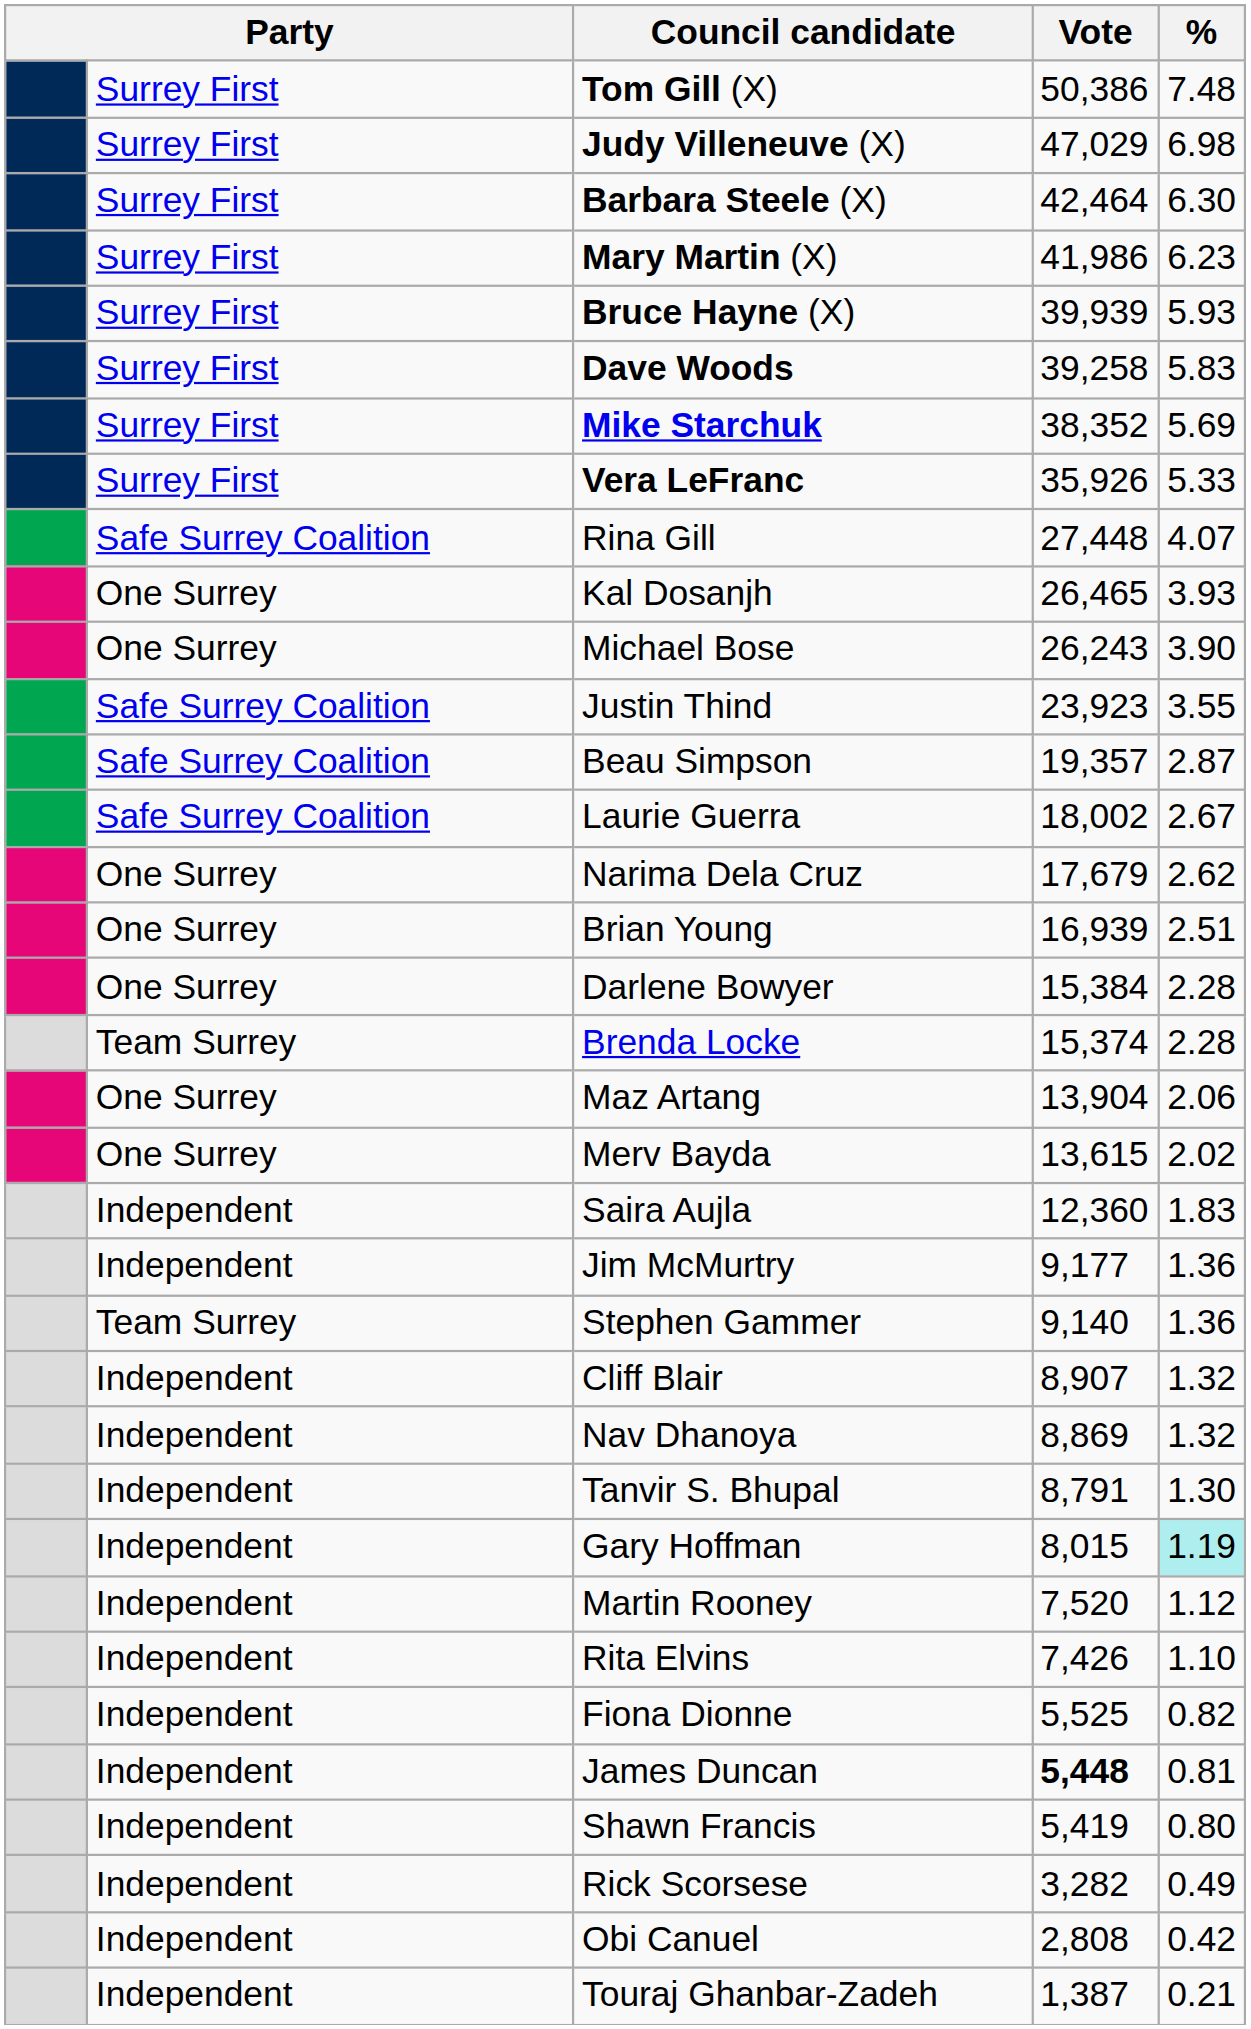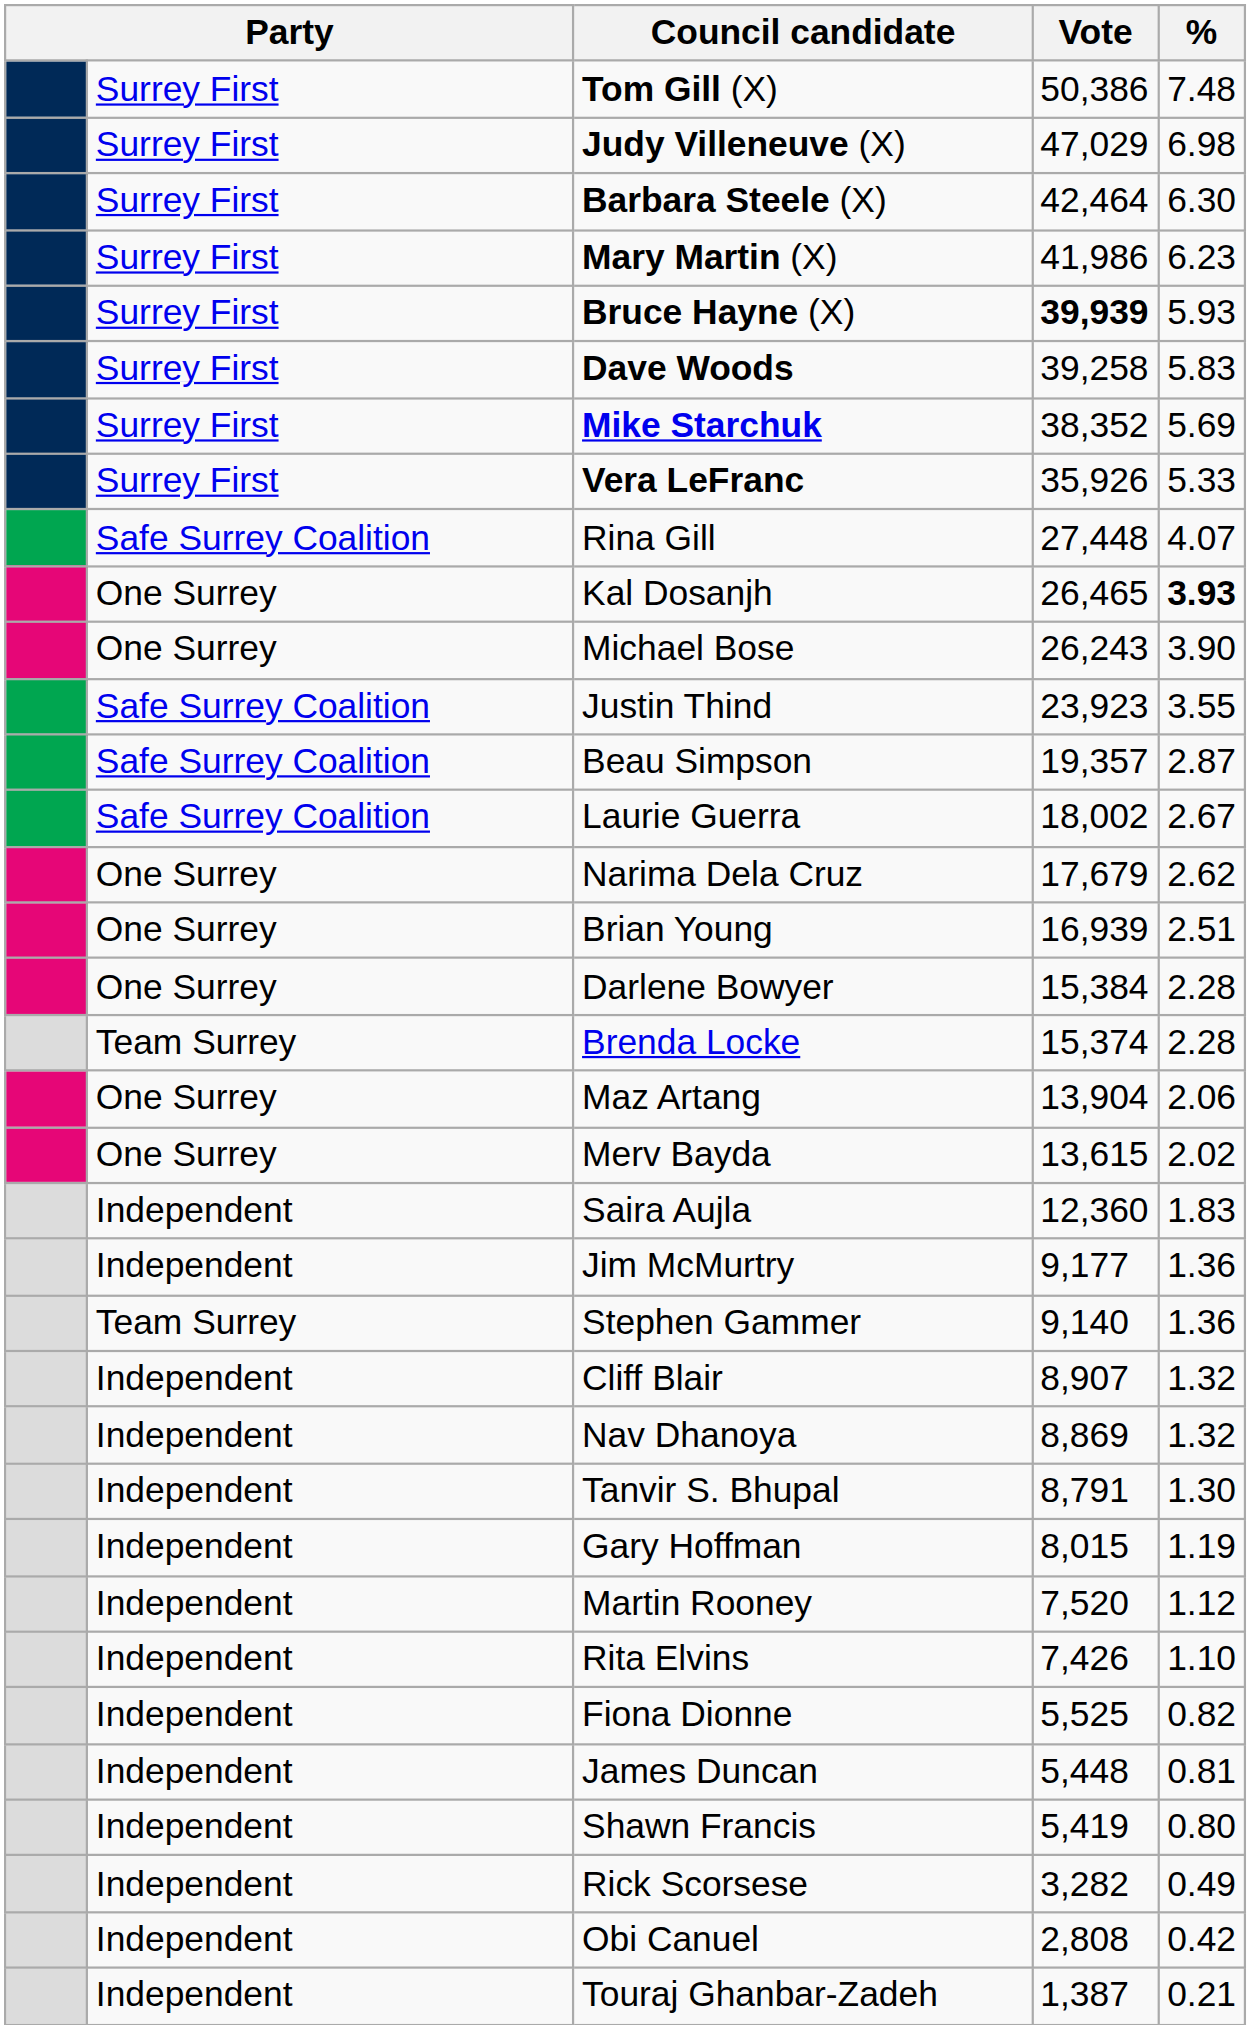(1094, 312) normal -> (1094, 312) bold
(1202, 593) normal -> (1202, 593) bold
(1202, 1546) paleturquoise background -> (1202, 1546) no background
(1085, 1770) bold -> (1085, 1770) normal
